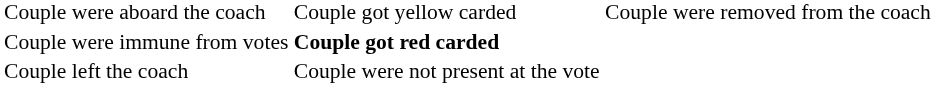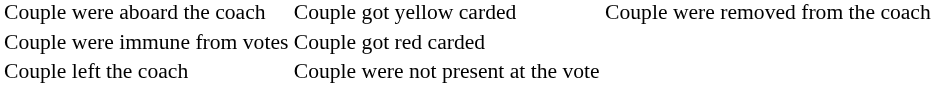(396, 41) bold -> (389, 41) normal
